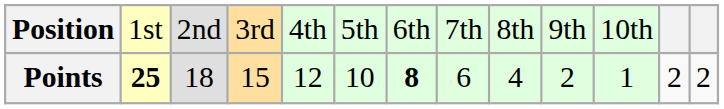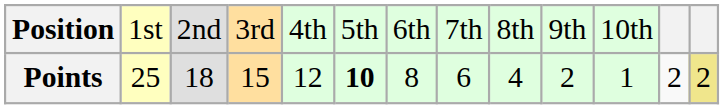(146, 77) bold -> (146, 77) normal
(360, 77) normal -> (360, 77) bold
(412, 77) bold -> (412, 77) normal
(703, 77) no background -> (703, 77) khaki background
